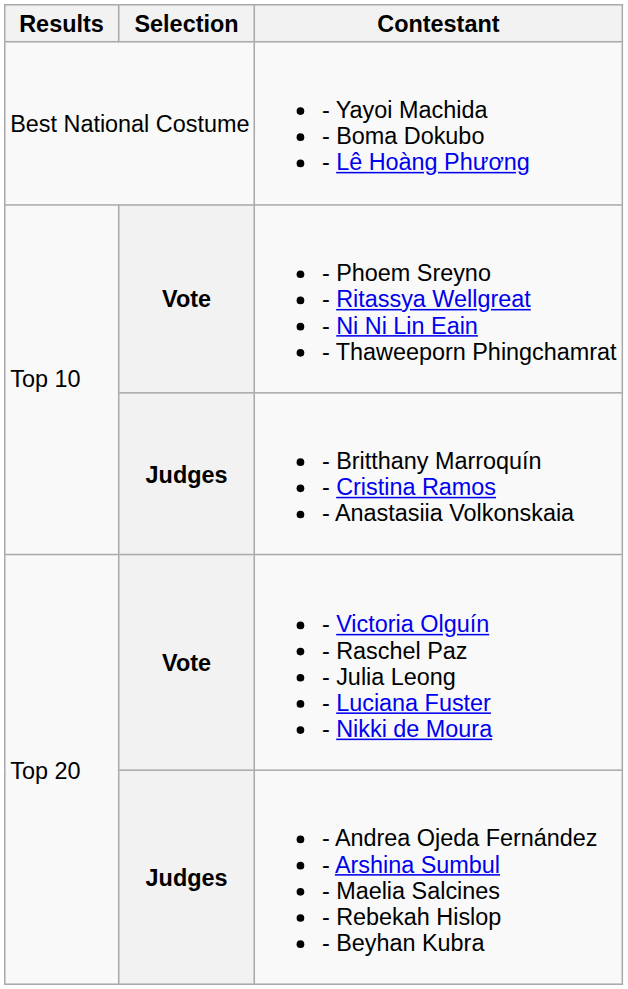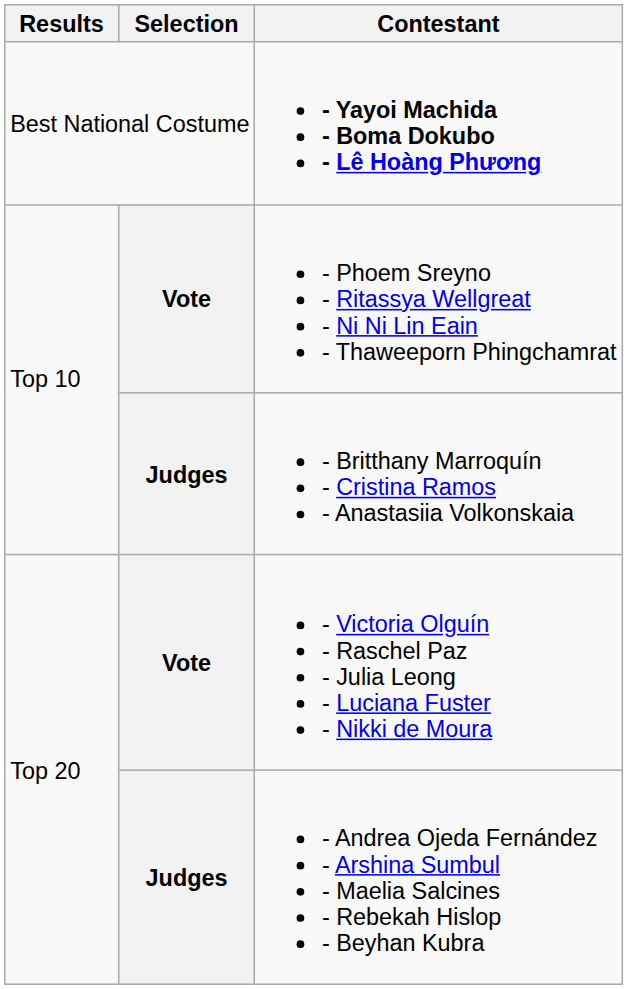(438, 136) normal -> (438, 136) bold
